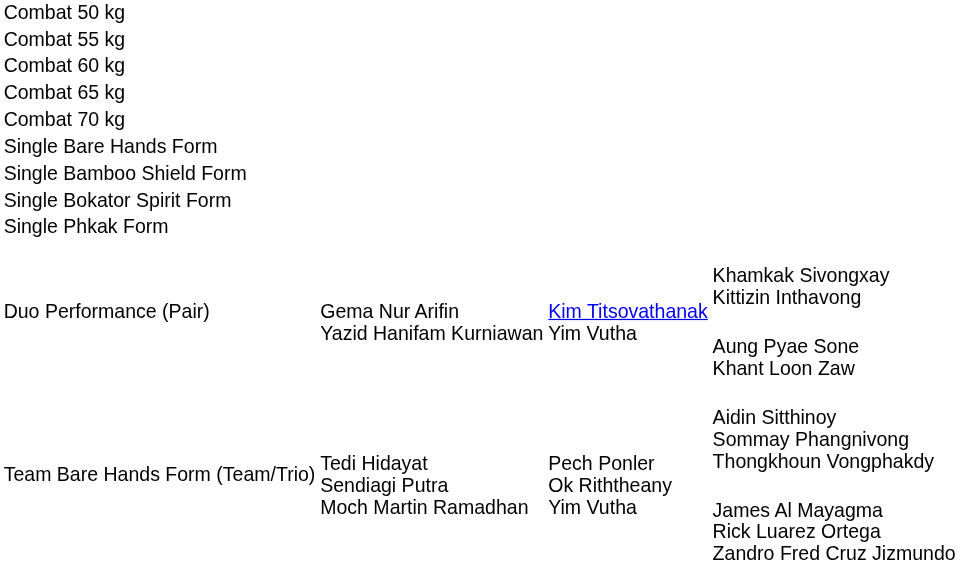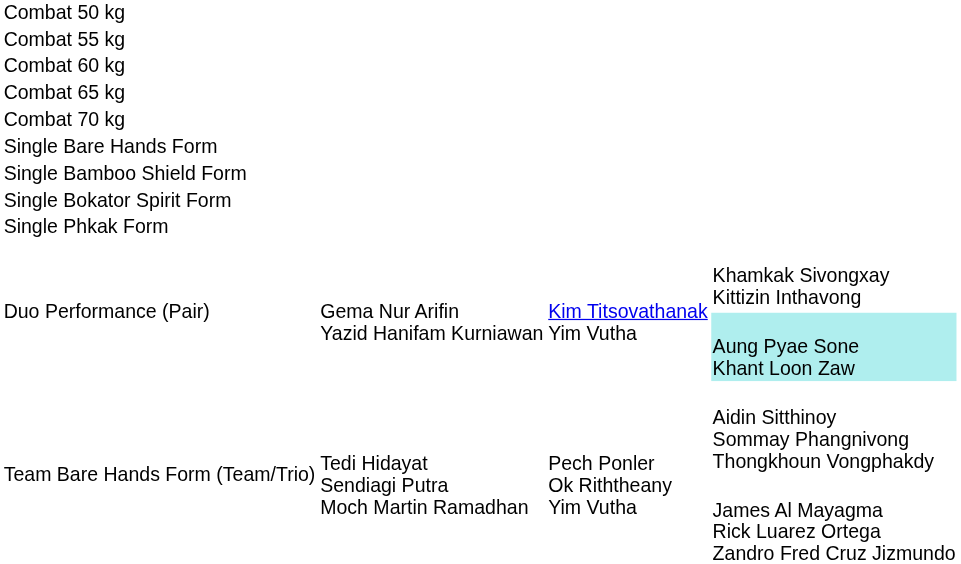(786, 357) no background -> (786, 357) paleturquoise background
